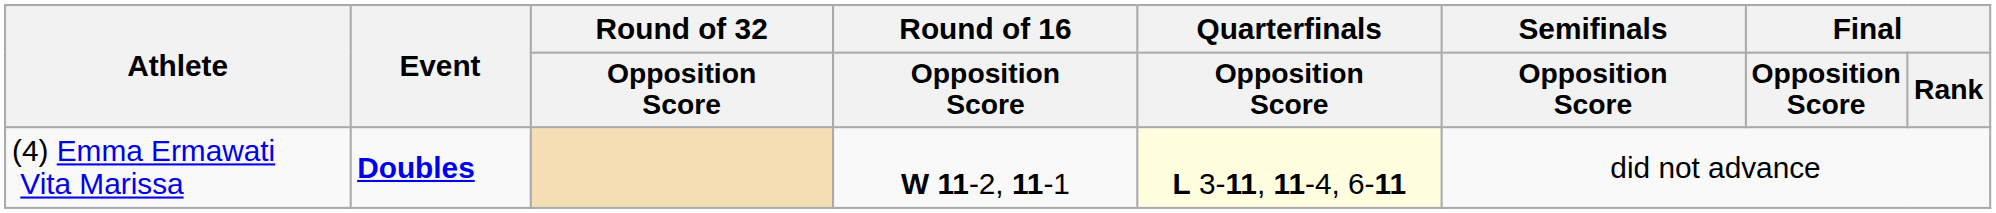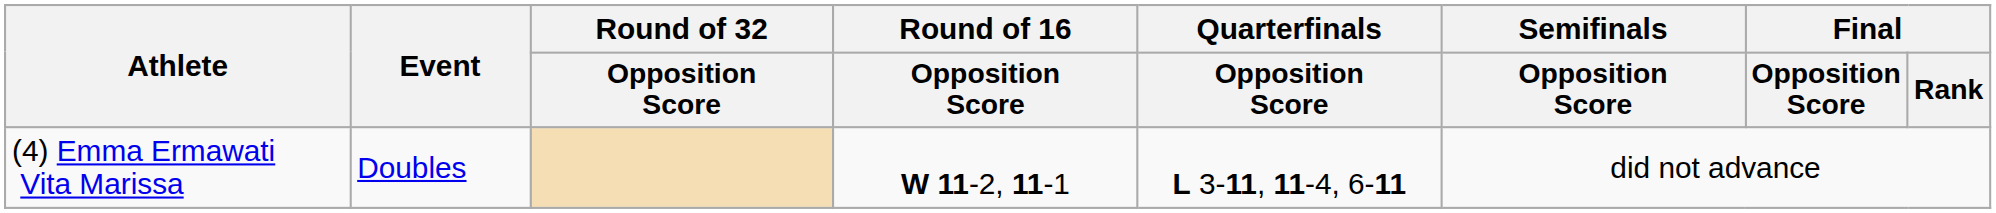(416, 168) bold -> (412, 168) normal
(1289, 185) lightyellow background -> (1289, 185) no background
